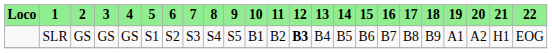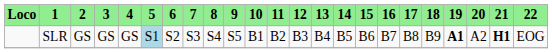(152, 36) no background -> (152, 36) lightblue background
(300, 36) bold -> (300, 36) normal
(455, 36) normal -> (455, 36) bold
(501, 36) normal -> (502, 36) bold
